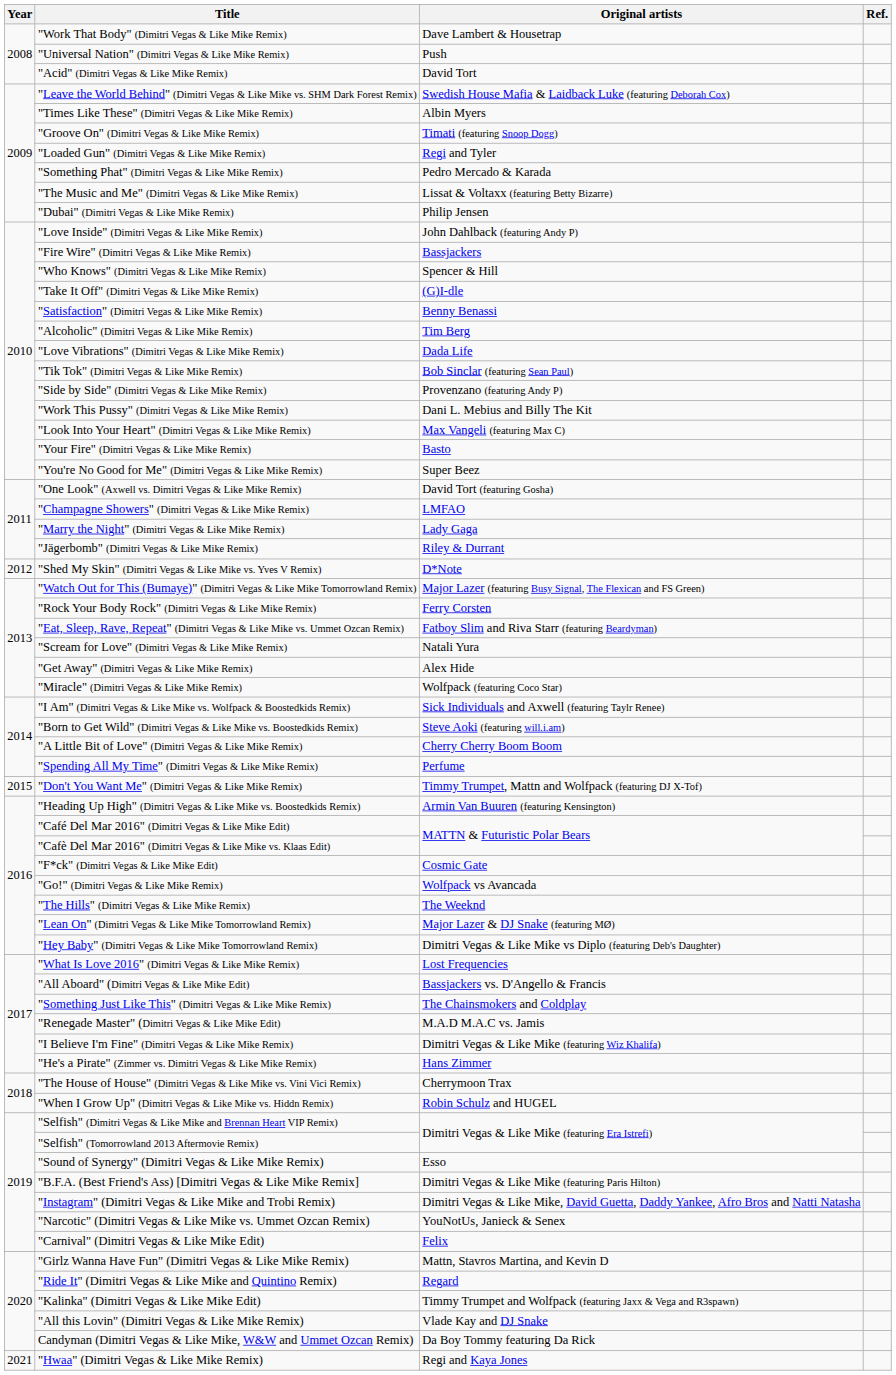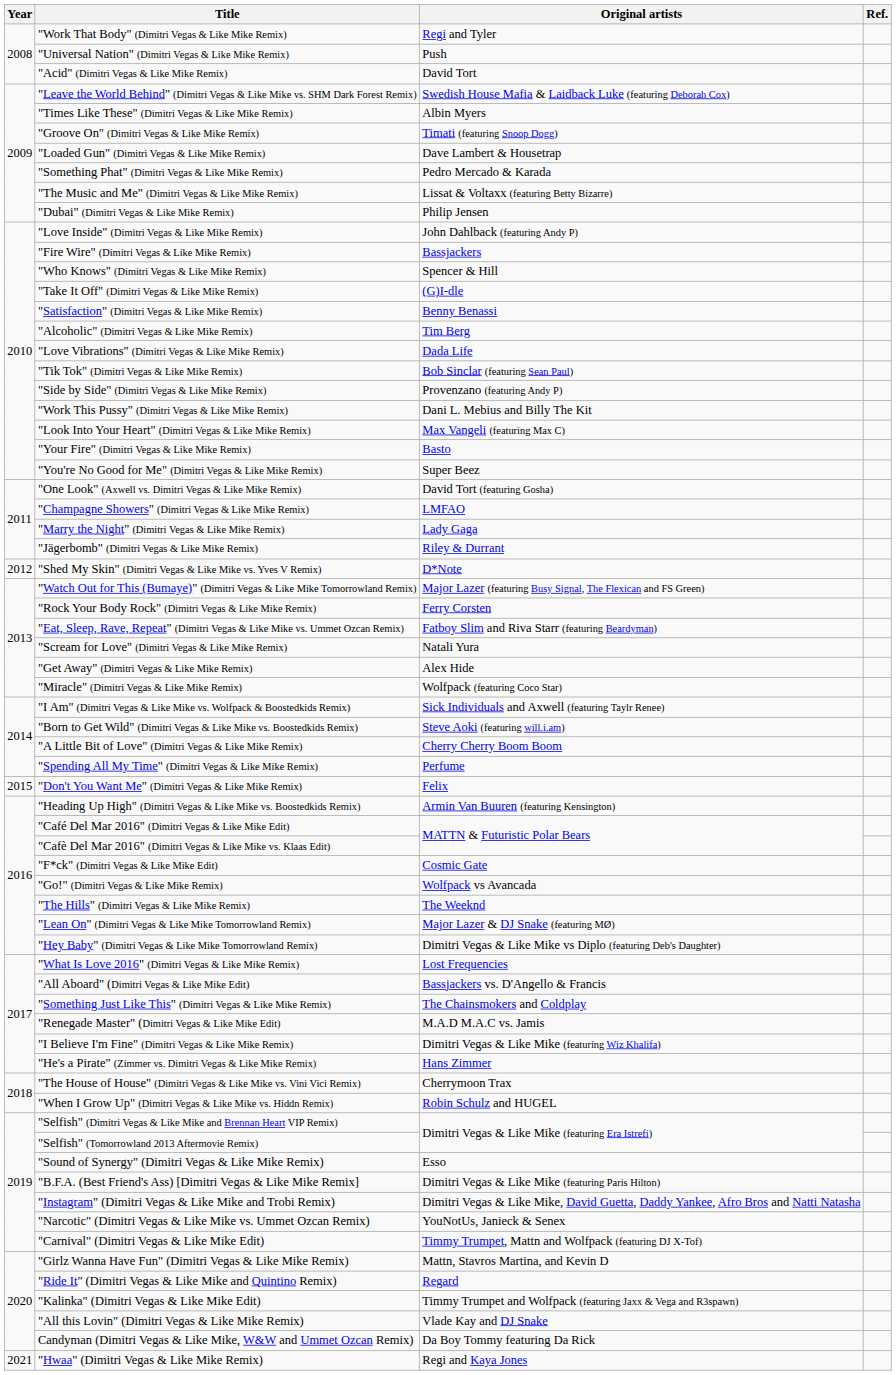(492, 34) Dave Lambert & Housetrap -> (459, 34) Regi and Tyler
(459, 152) Regi and Tyler -> (492, 152) Dave Lambert & Housetrap
(562, 786) Timmy Trumpet, Mattn and Wolfpack (featuring DJ X-Tof) -> (435, 786) Felix
(435, 1241) Felix -> (562, 1241) Timmy Trumpet, Mattn and Wolfpack (featuring DJ X-Tof)
